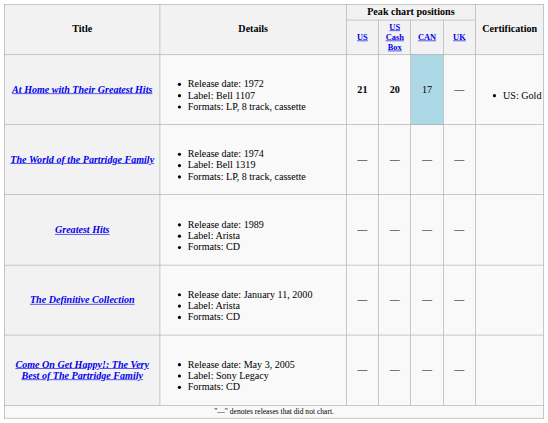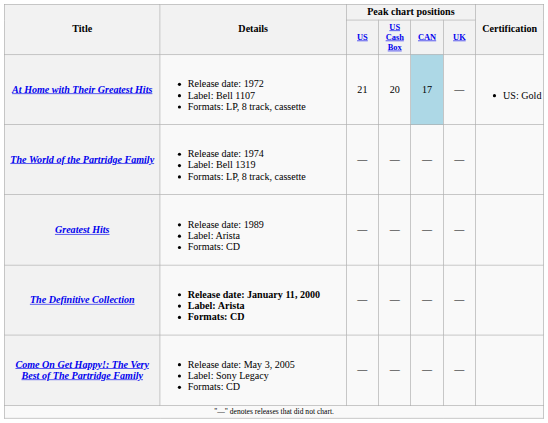(362, 89) bold -> (362, 89) normal
(395, 89) bold -> (395, 89) normal
(253, 306) normal -> (253, 306) bold
